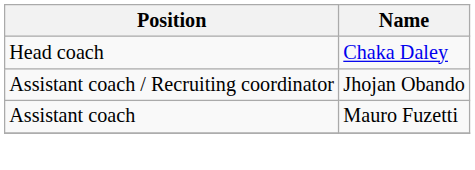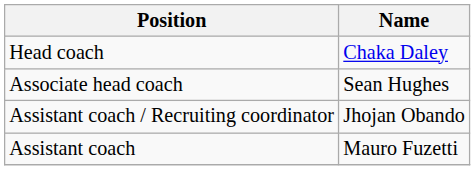+ row: (96, 84)
